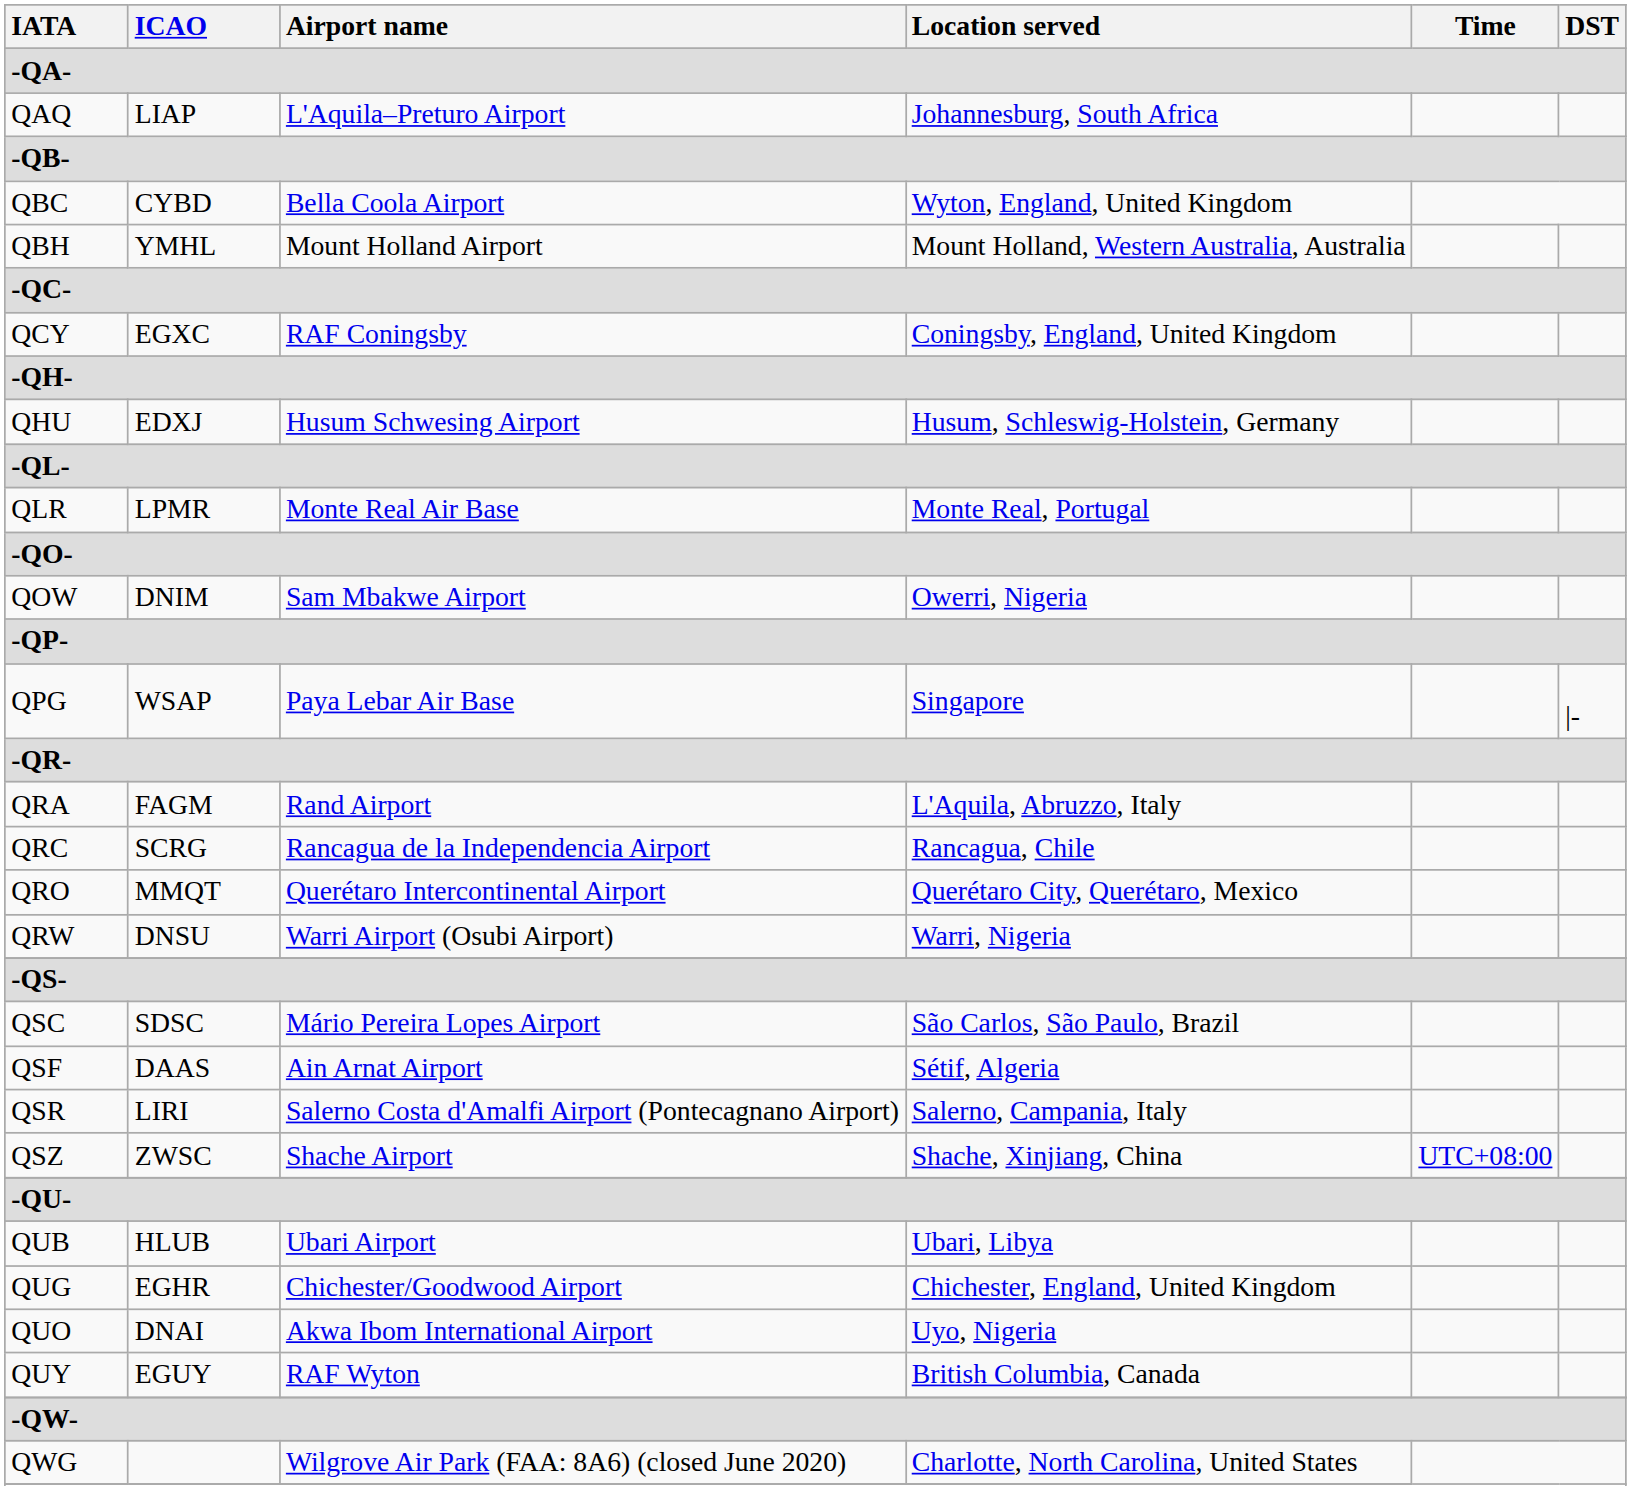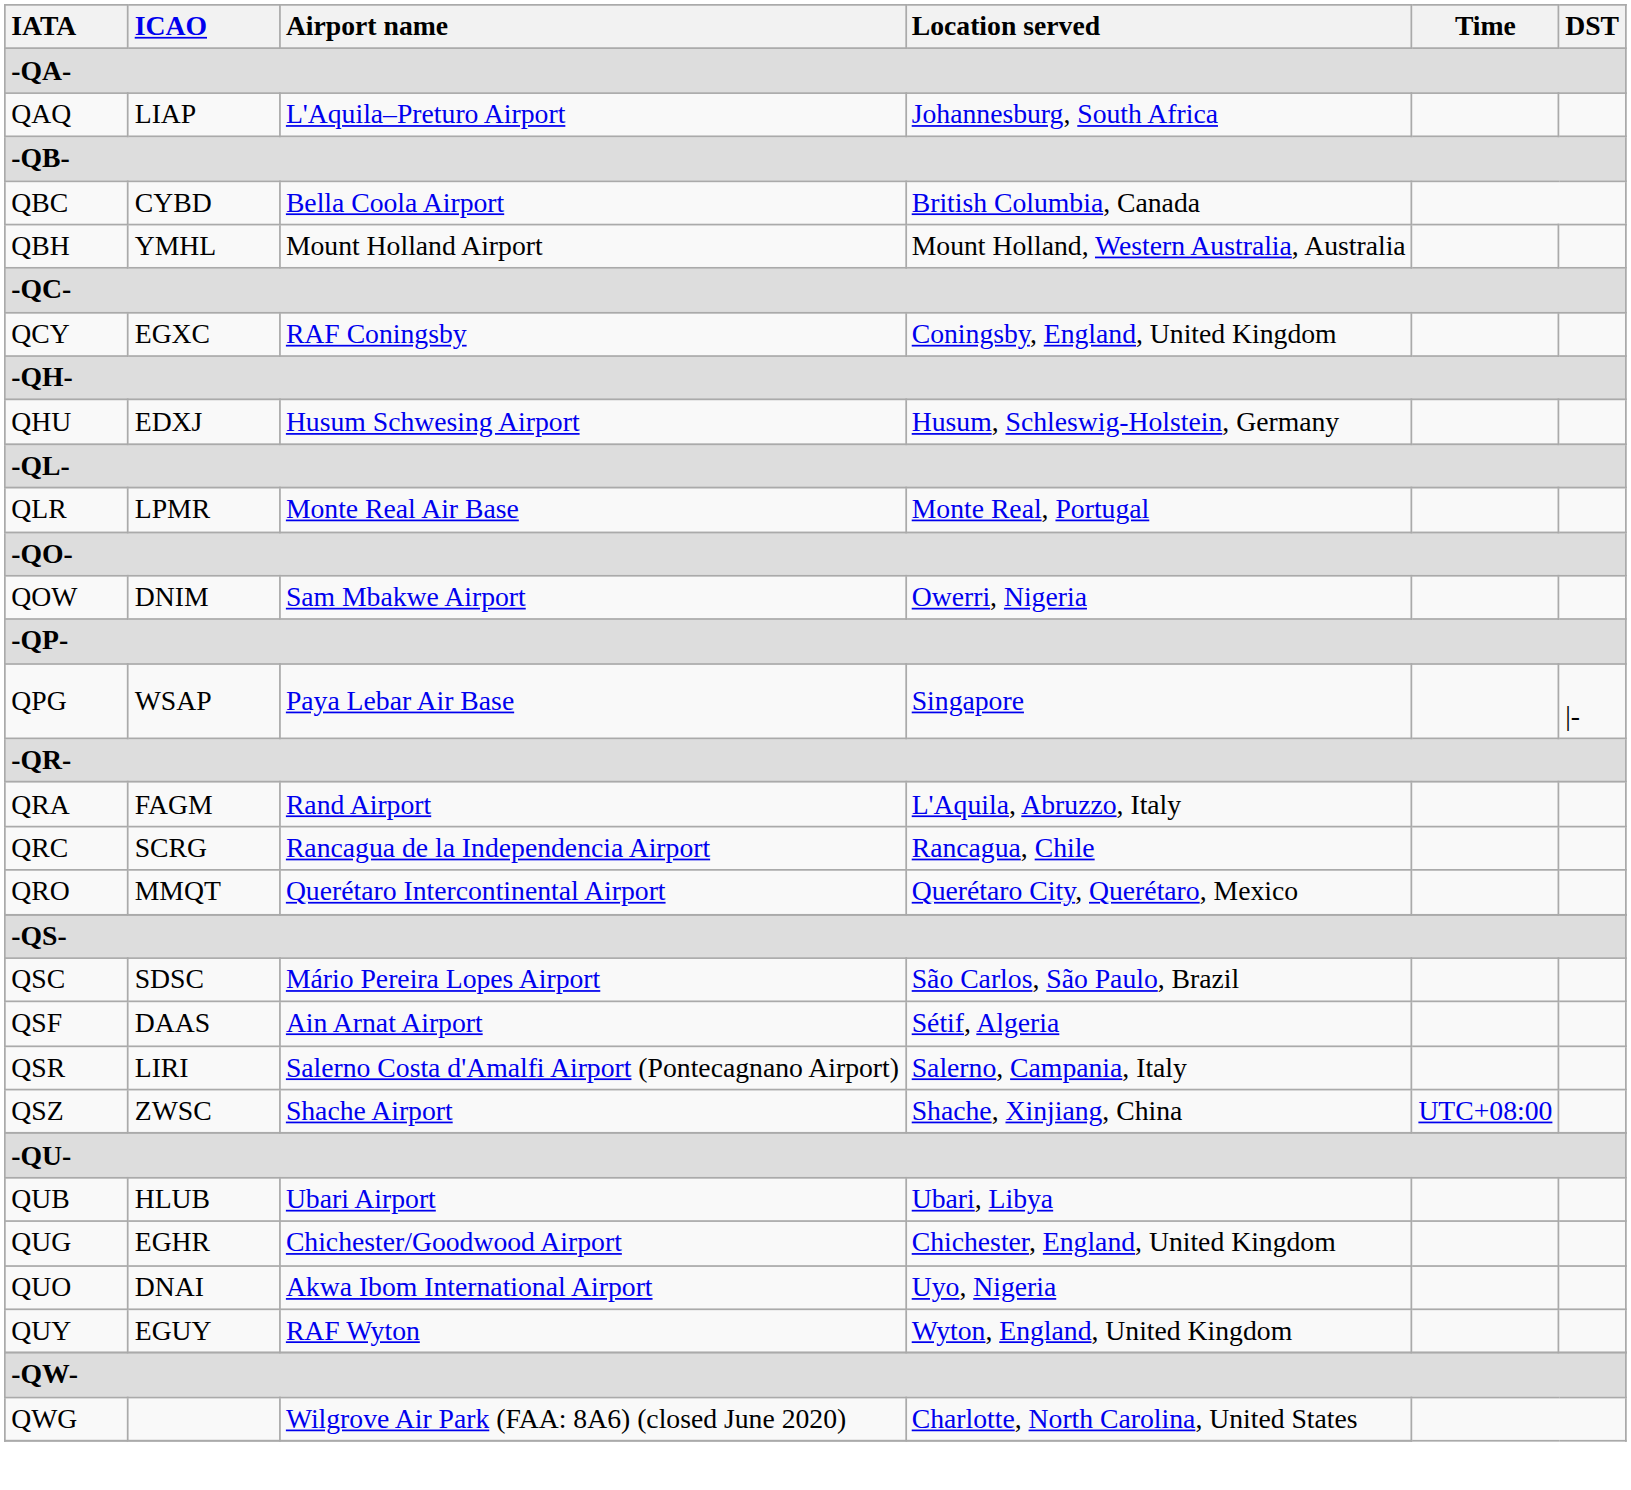(1102, 202) Wyton, England, United Kingdom -> (1056, 202) British Columbia, Canada
- row: (43, 935)
(1056, 1374) British Columbia, Canada -> (1102, 1330) Wyton, England, United Kingdom
